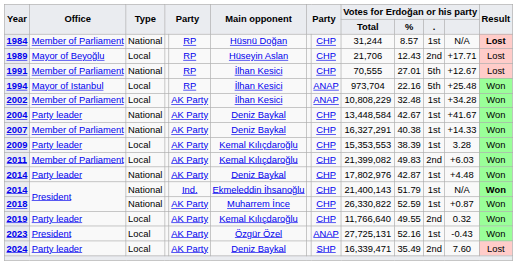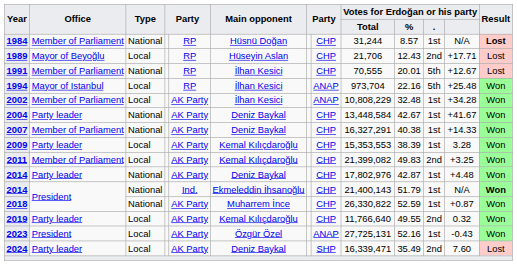(409, 71) 27.01 -> (409, 71) 20.01
(462, 160) +6.03 -> (462, 160) +3.25
